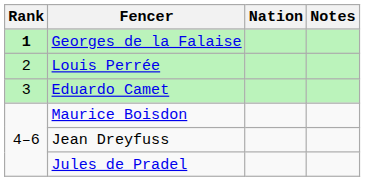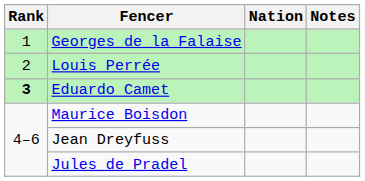(26, 41) bold -> (26, 41) normal
(26, 91) normal -> (26, 91) bold
